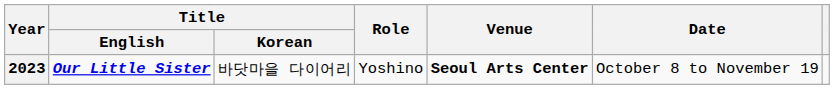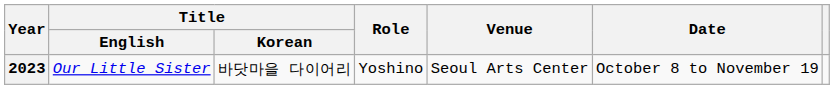(132, 69) bold -> (132, 69) normal
(510, 69) bold -> (510, 69) normal
